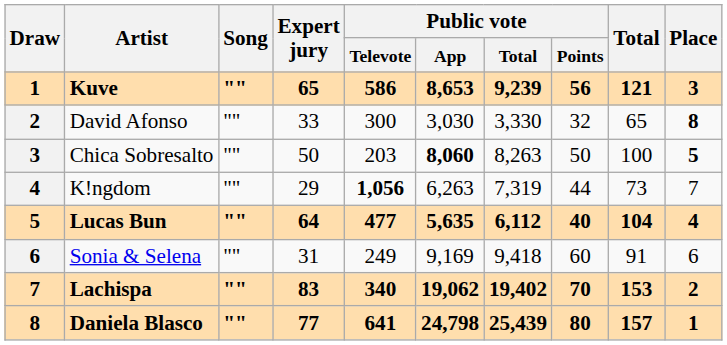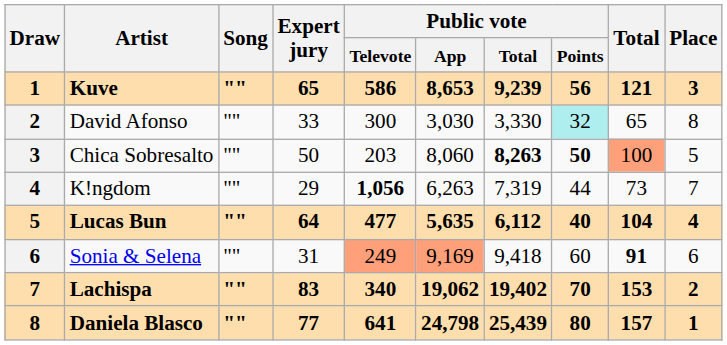(580, 121) no background -> (580, 121) paleturquoise background
(693, 121) bold -> (693, 121) normal
(450, 155) bold -> (450, 155) normal
(518, 155) normal -> (518, 155) bold
(580, 155) normal -> (580, 155) bold
(636, 155) no background -> (636, 155) lightsalmon background
(693, 155) bold -> (693, 155) normal
(380, 255) no background -> (380, 255) lightsalmon background
(450, 255) no background -> (450, 255) lightsalmon background
(636, 255) normal -> (636, 255) bold
